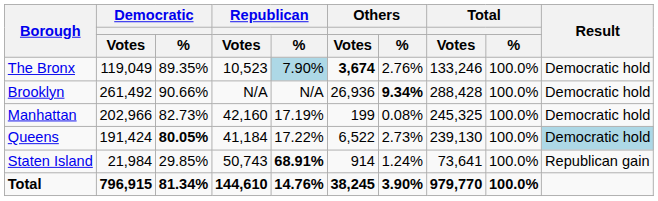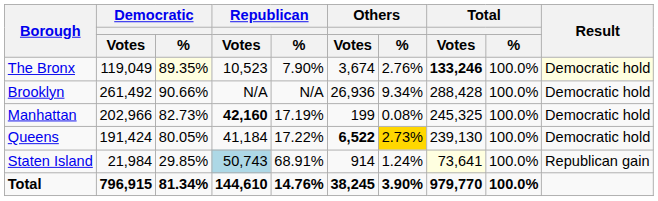(184, 68) no background -> (184, 68) lightyellow background
(303, 68) lightblue background -> (303, 68) no background
(357, 68) bold -> (357, 68) normal
(456, 68) normal -> (456, 68) bold
(598, 68) no background -> (598, 68) lightyellow background
(402, 92) bold -> (402, 92) normal
(245, 115) normal -> (245, 115) bold
(184, 138) bold -> (184, 138) normal
(357, 138) normal -> (357, 138) bold
(402, 138) no background -> (402, 138) gold background
(598, 138) lightblue background -> (598, 138) no background
(245, 161) no background -> (245, 161) lightblue background
(299, 161) bold -> (299, 161) normal
(460, 161) no background -> (460, 161) lightyellow background
